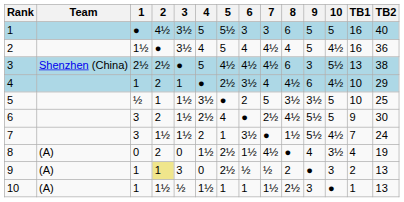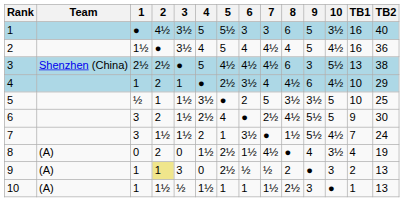(331, 30) 5 -> (336, 30) 3½
